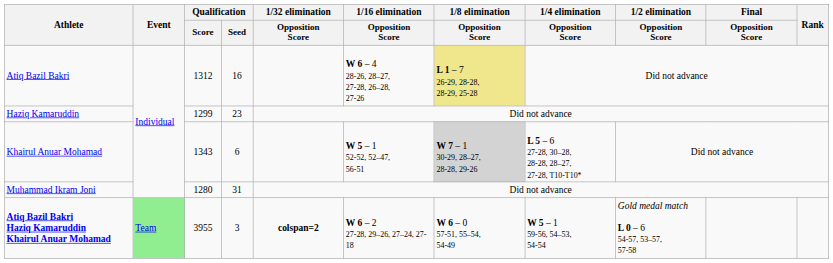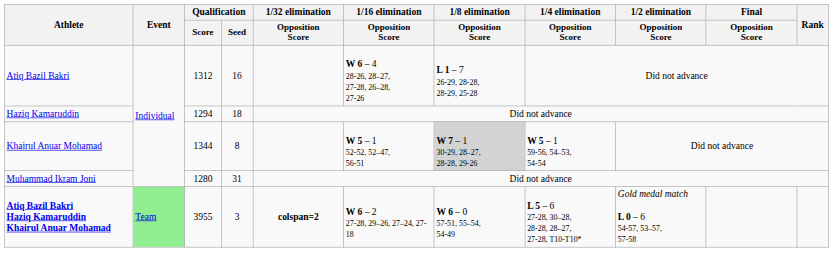(458, 81) khaki background -> (458, 81) no background
(203, 114) 1299 -> (203, 114) 1294
(237, 114) 23 -> (237, 114) 18
(203, 152) 1343 -> (203, 146) 1344
(237, 152) 6 -> (237, 146) 8
(554, 158) L 5 – 6 27-28, 30–28, 28-28, 28–27, 27-28, T10-T10* -> (549, 152) W 5 – 1 59-56, 54–53, 54-54
(549, 234) W 5 – 1 59-56, 54–53, 54-54 -> (554, 223) L 5 – 6 27-28, 30–28, 28-28, 28–27, 27-28, T10-T10*
